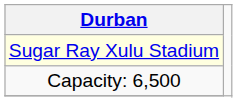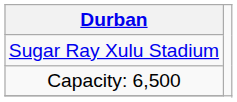(114, 50) lightyellow background -> (114, 50) no background
